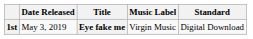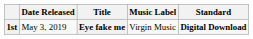(212, 27) normal -> (213, 27) bold
